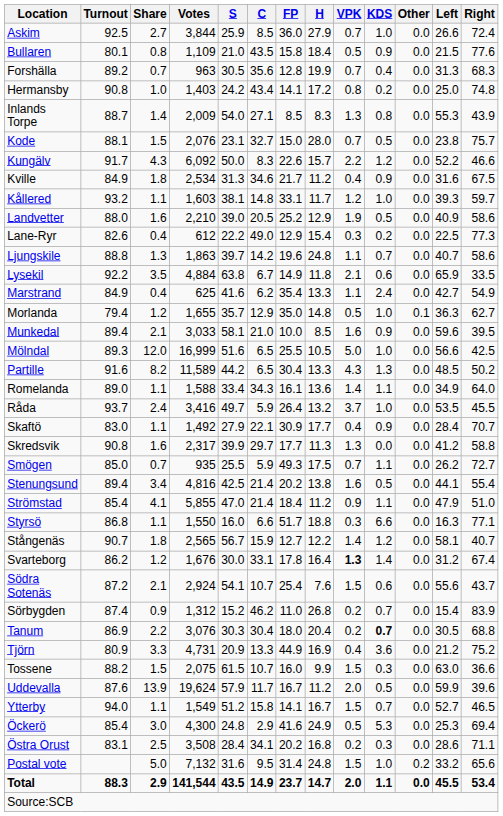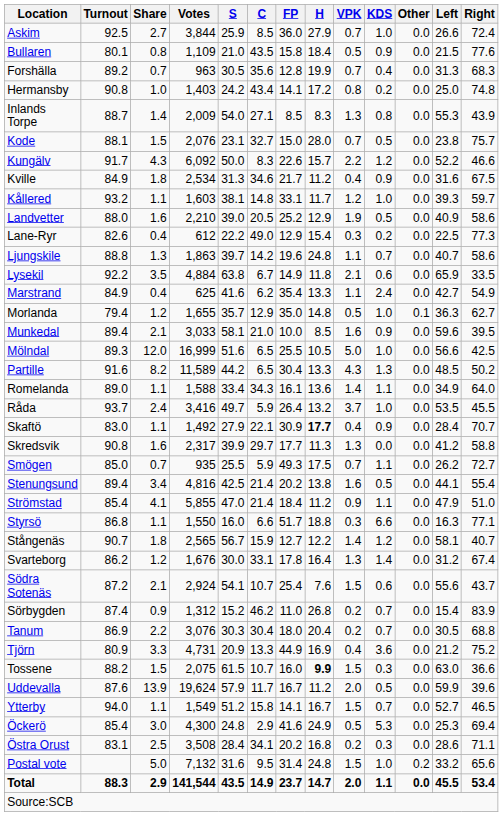(319, 427) normal -> (319, 427) bold
(353, 560) bold -> (353, 560) normal
(384, 630) bold -> (384, 630) normal
(323, 669) normal -> (323, 669) bold
